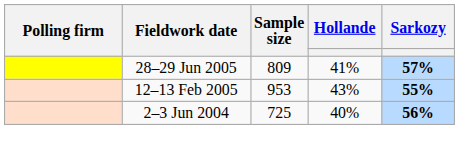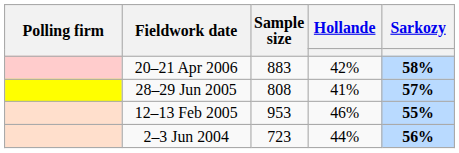+ row: (186, 68)
(279, 68) 809 -> (279, 91) 808
(345, 91) 43% -> (345, 113) 46%
(279, 113) 725 -> (279, 136) 723
(345, 113) 40% -> (345, 136) 44%
